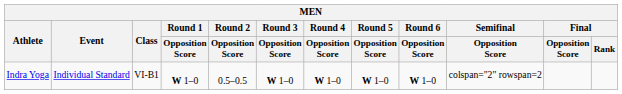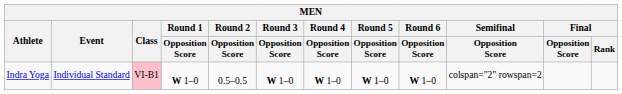(147, 76) no background -> (147, 76) pink background
